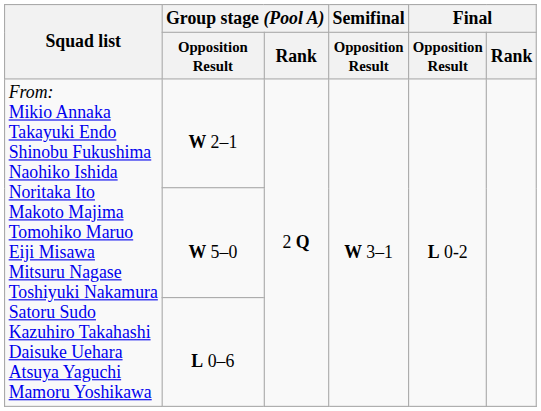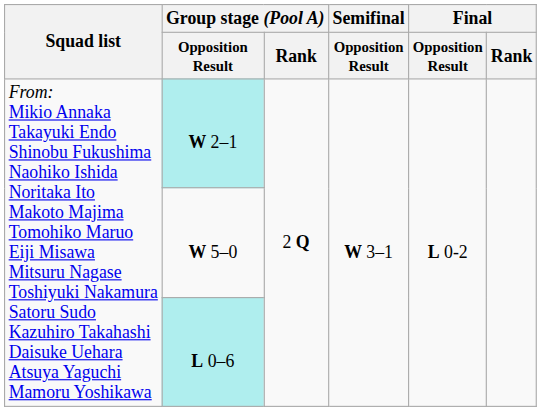(213, 143) no background -> (213, 143) paleturquoise background
(213, 361) no background -> (213, 361) paleturquoise background
